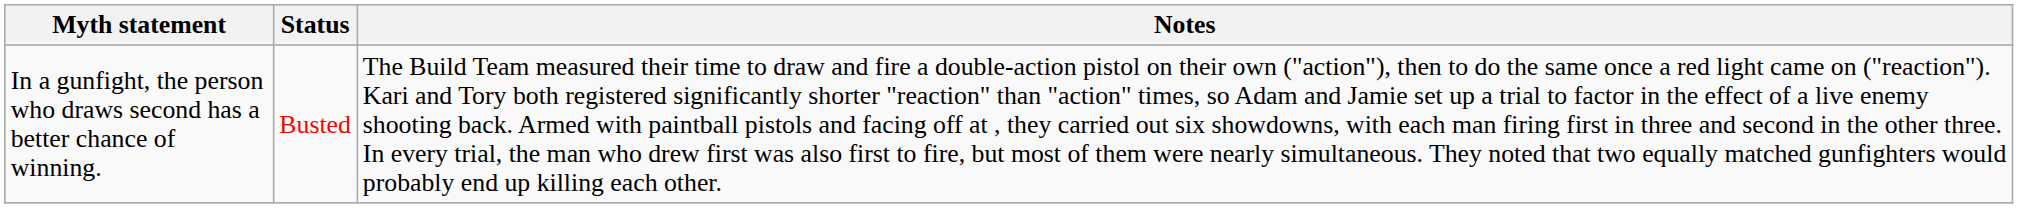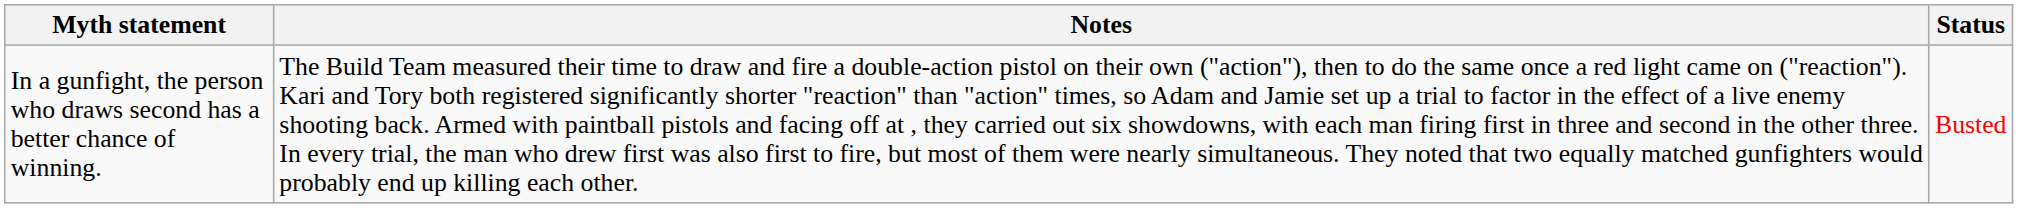columns swapped: (315, 24) <-> (1185, 24)
